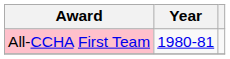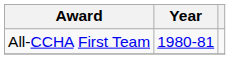(79, 41) pink background -> (79, 41) no background
